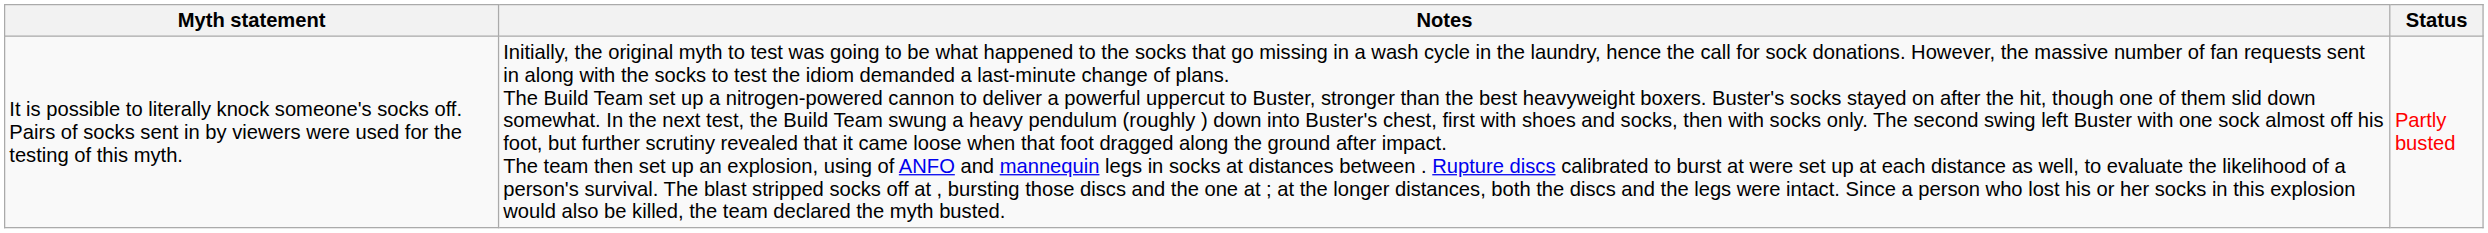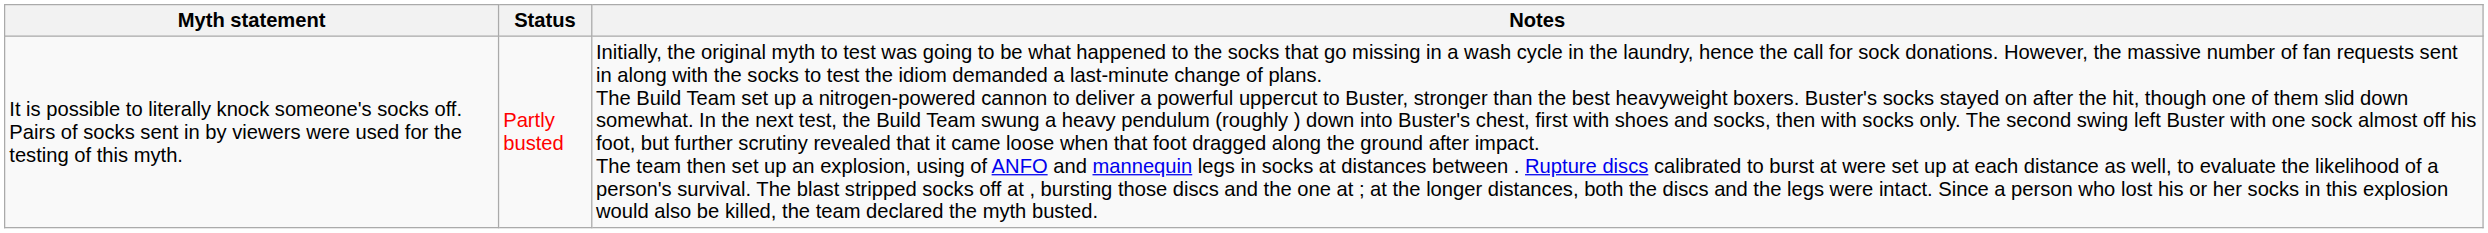columns swapped: (2437, 20) <-> (1444, 20)
